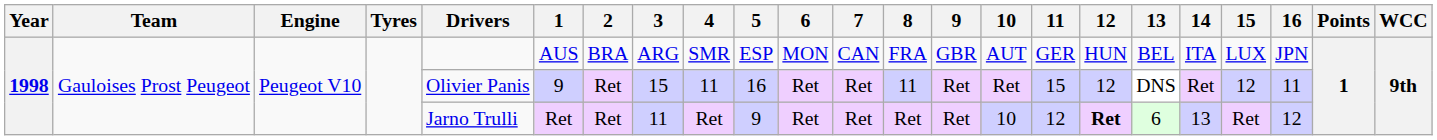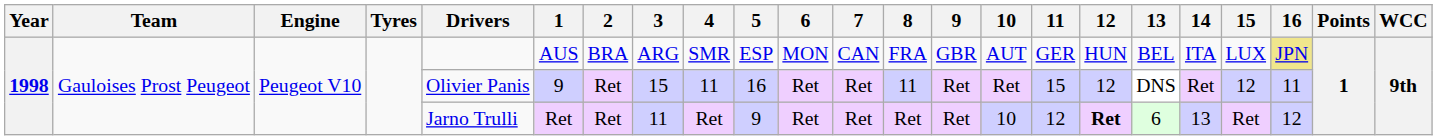(1292, 53) no background -> (1292, 53) khaki background
